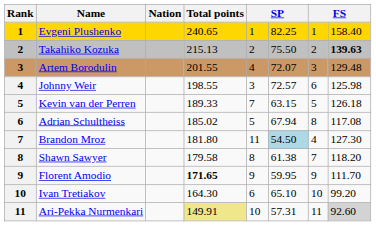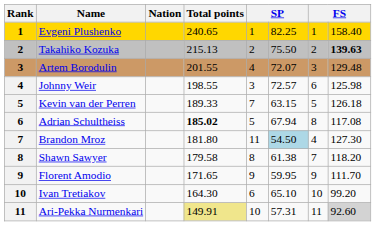(202, 121) normal -> (202, 121) bold
(202, 175) bold -> (202, 175) normal
